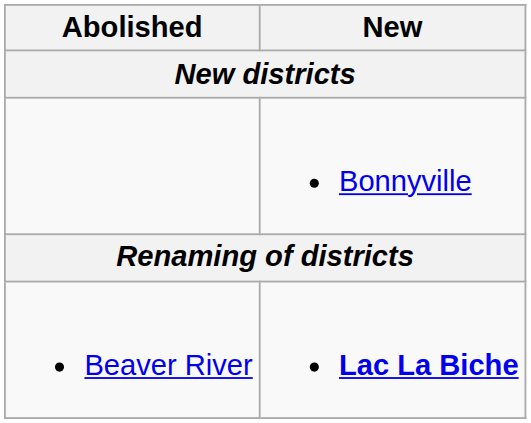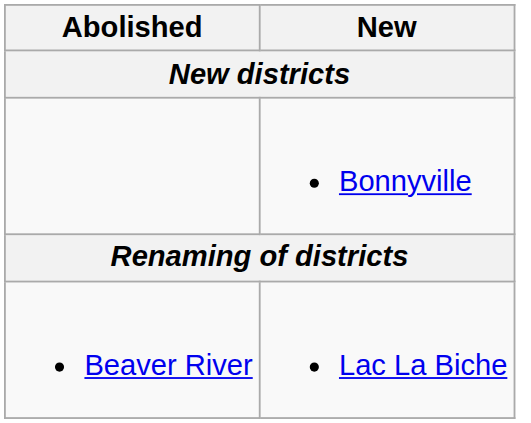(392, 366) bold -> (387, 366) normal
